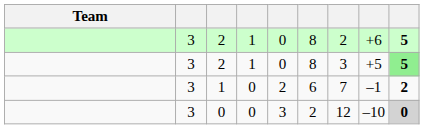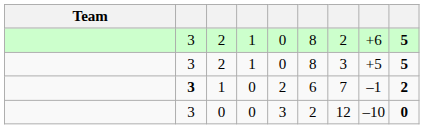(404, 64) lightgreen background -> (404, 64) no background
(191, 87) normal -> (191, 87) bold
(404, 111) lightgrey background -> (404, 111) no background
